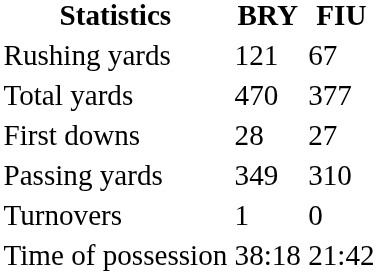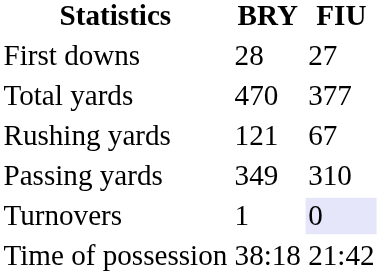rows swapped: (72, 135) <-> (87, 55)
(315, 215) no background -> (315, 215) lavender background
